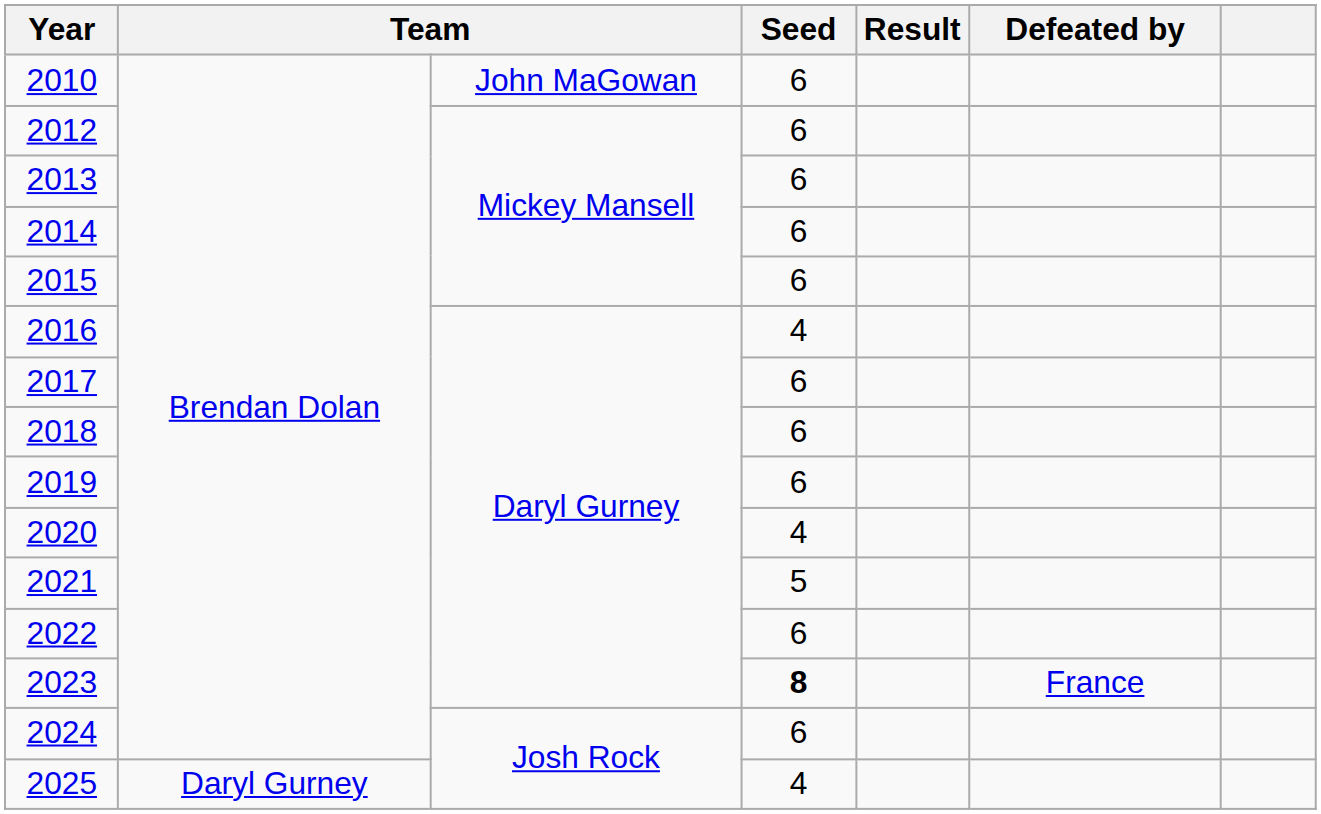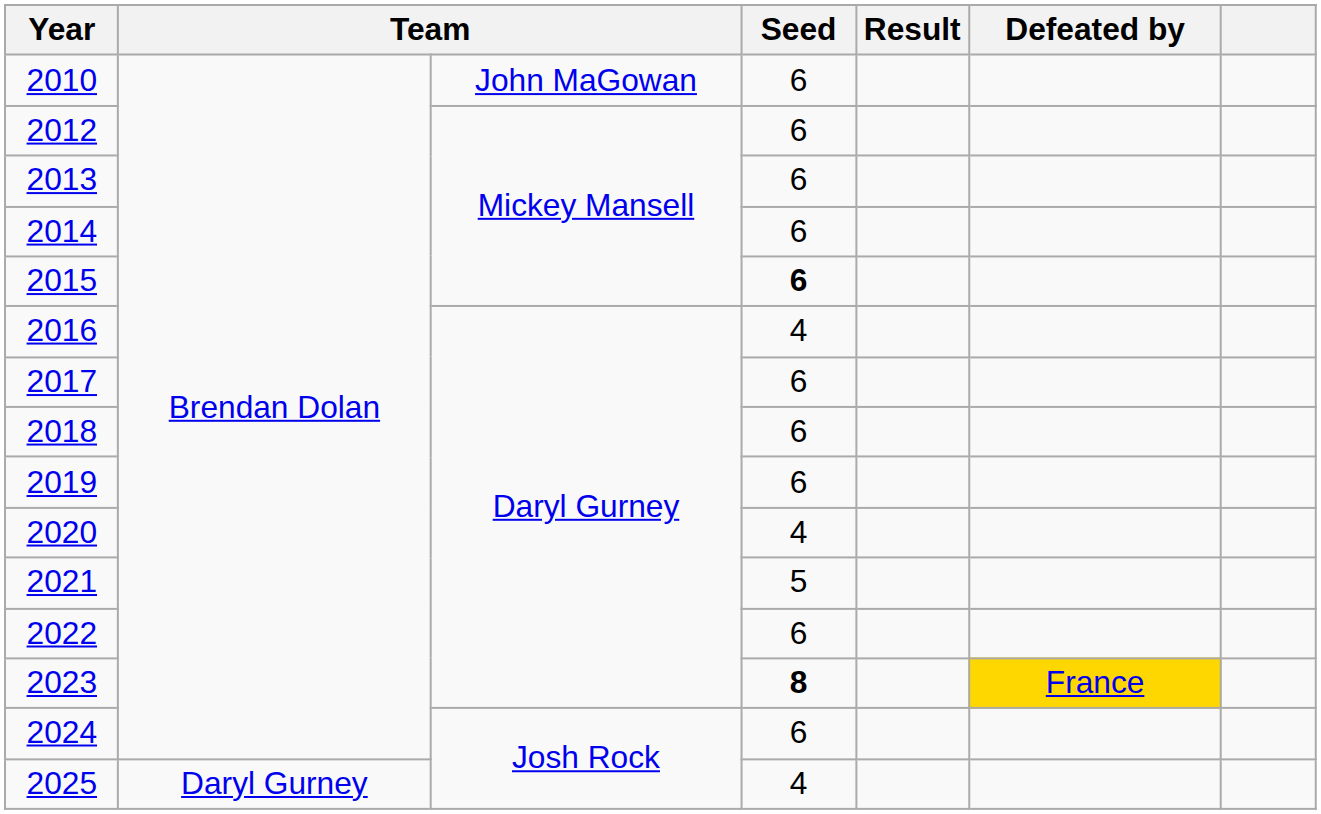(799, 280) normal -> (799, 280) bold
(1095, 682) no background -> (1095, 682) gold background
